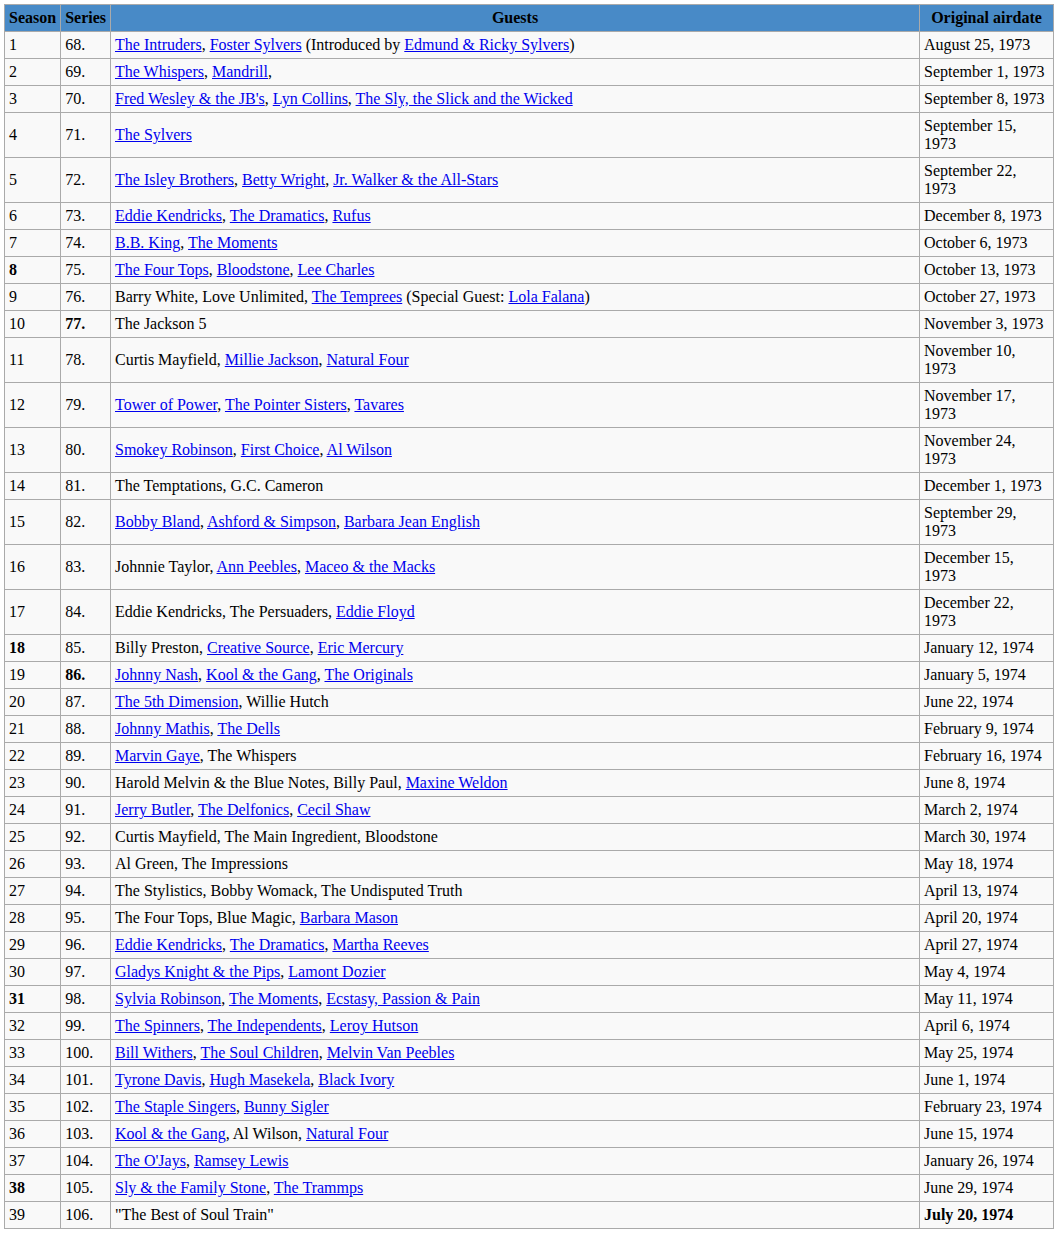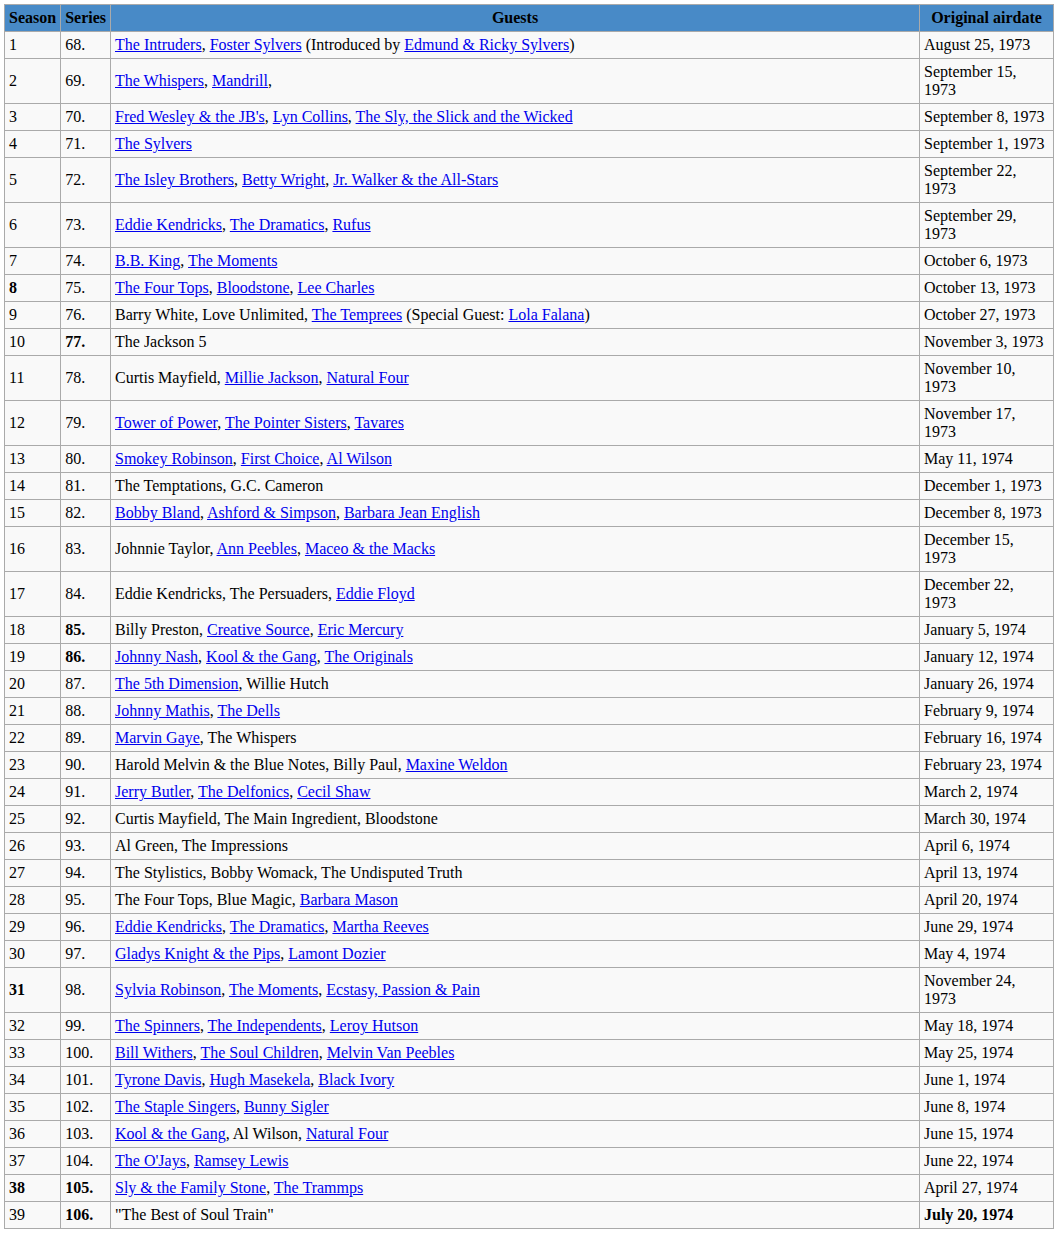(984, 72) September 1, 1973 -> (970, 80) September 15, 1973
(970, 134) September 15, 1973 -> (984, 144) September 1, 1973
(983, 216) December 8, 1973 -> (970, 224) September 29, 1973
(970, 450) November 24, 1973 -> (968, 458) May 11, 1974
(970, 522) September 29, 1973 -> (983, 512) December 8, 1973
(17, 648) bold -> (17, 630) normal
(75, 648) normal -> (75, 630) bold
(979, 648) January 12, 1974 -> (975, 630) January 5, 1974
(975, 674) January 5, 1974 -> (979, 656) January 12, 1974
(969, 702) June 22, 1974 -> (979, 684) January 26, 1974
(965, 782) June 8, 1974 -> (983, 764) February 23, 1974
(969, 864) May 18, 1974 -> (967, 846) April 6, 1974
(971, 944) April 27, 1974 -> (969, 926) June 29, 1974
(968, 998) May 11, 1974 -> (970, 990) November 24, 1973
(967, 1026) April 6, 1974 -> (969, 1026) May 18, 1974
(983, 1106) February 23, 1974 -> (965, 1106) June 8, 1974
(979, 1160) January 26, 1974 -> (969, 1160) June 22, 1974
(79, 1188) normal -> (79, 1188) bold
(969, 1188) June 29, 1974 -> (971, 1188) April 27, 1974
(79, 1214) normal -> (79, 1214) bold
